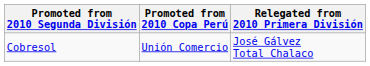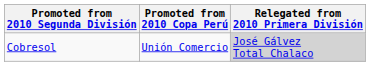(273, 47) no background -> (273, 47) lightgrey background
